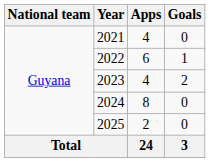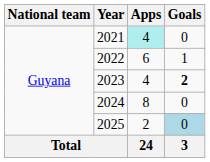(146, 37) no background -> (146, 37) paleturquoise background
(185, 80) normal -> (185, 80) bold
(185, 124) no background -> (185, 124) lightblue background
